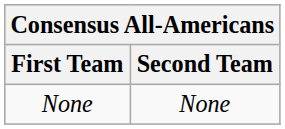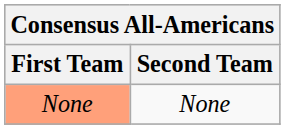(67, 104) no background -> (67, 104) lightsalmon background
